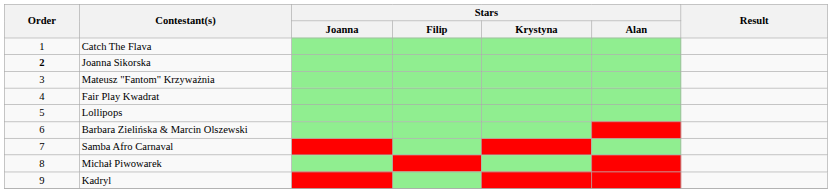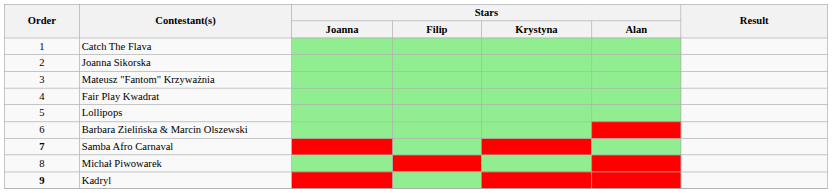(42, 63) bold -> (42, 63) normal
(42, 146) normal -> (42, 146) bold
(42, 180) normal -> (42, 180) bold
